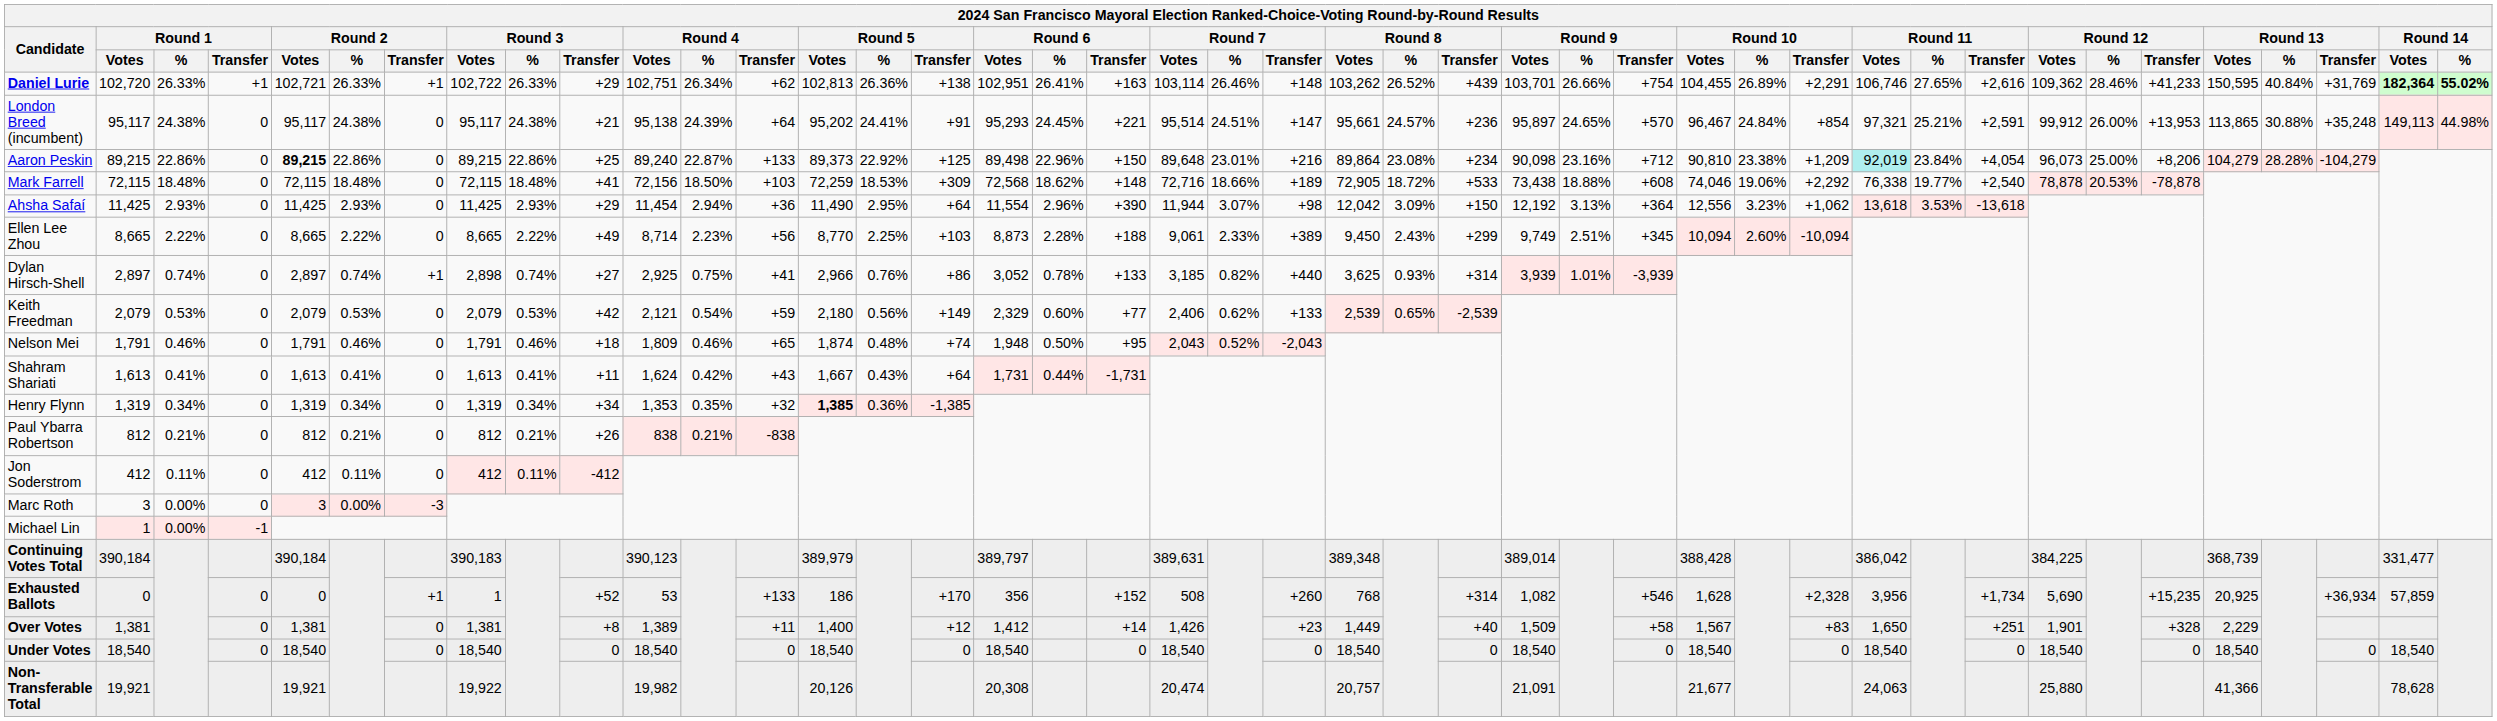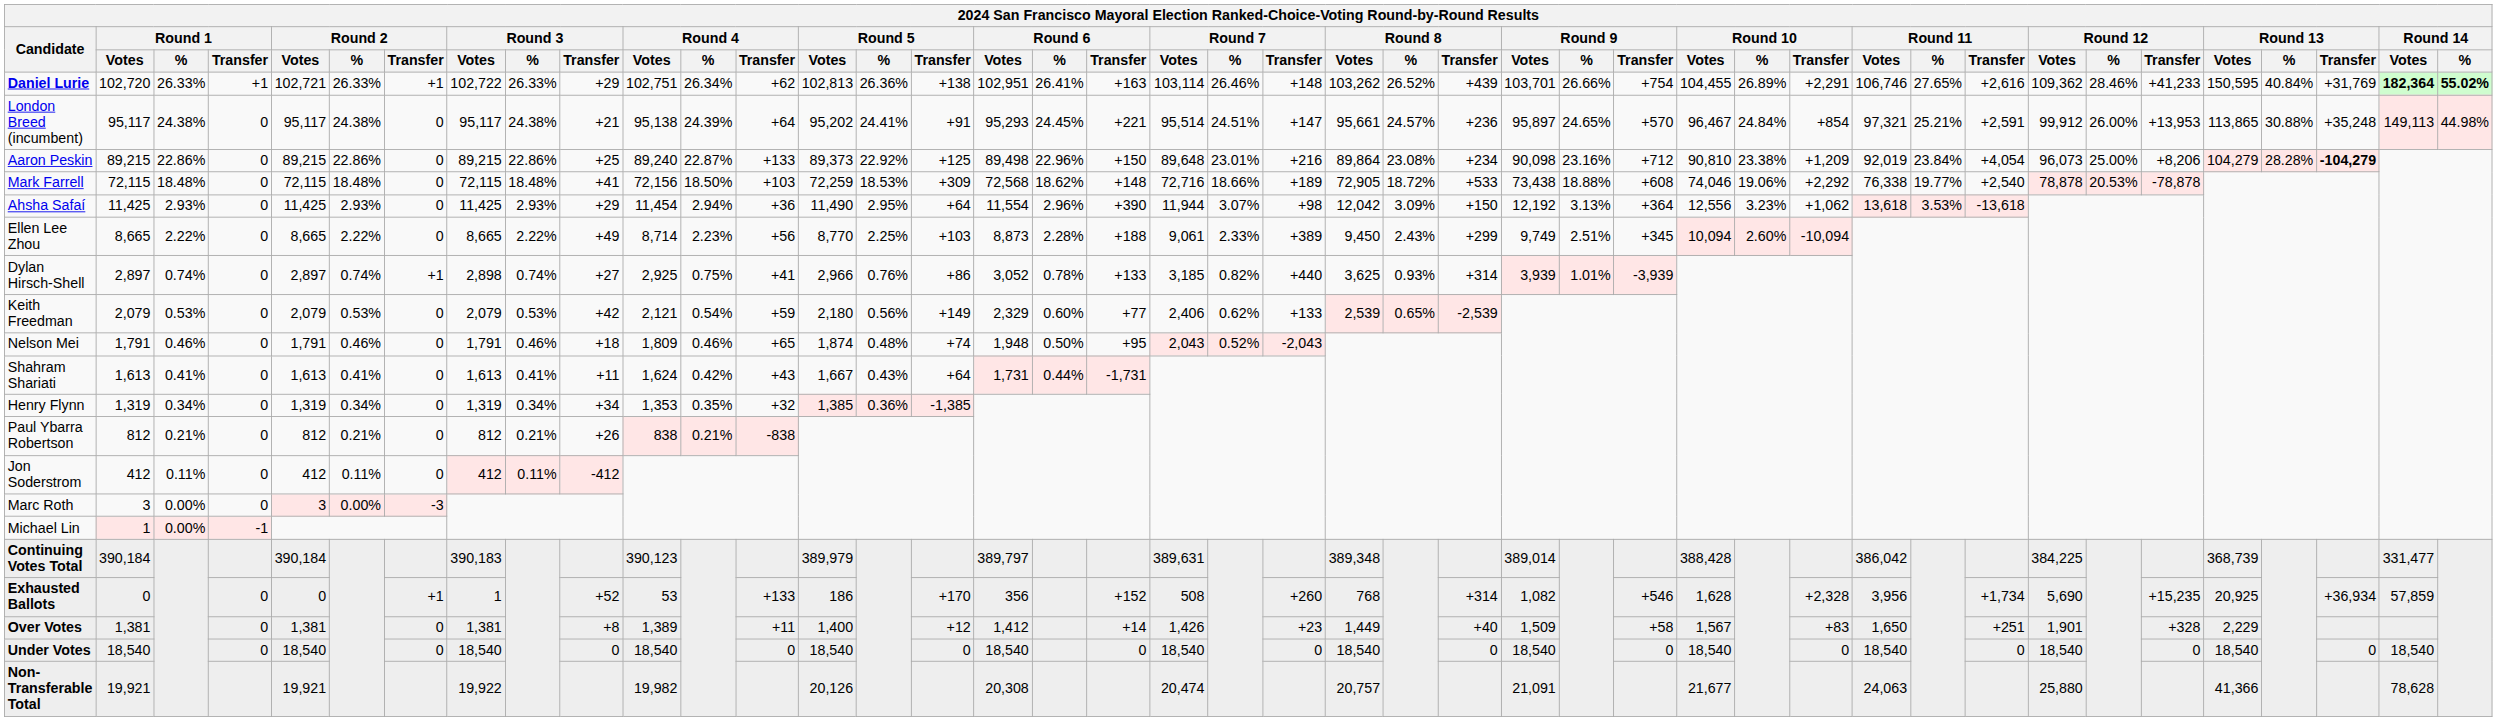(304, 160) bold -> (304, 160) normal
(1885, 160) paleturquoise background -> (1885, 160) no background
(2348, 160) normal -> (2348, 160) bold
(835, 405) bold -> (835, 405) normal
